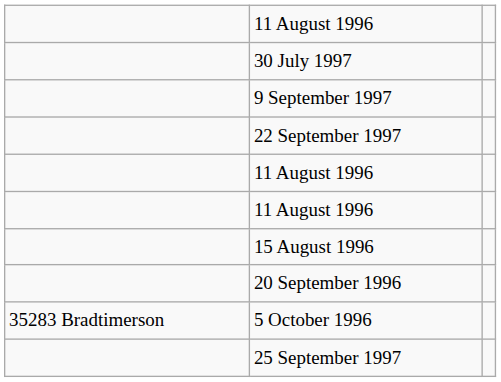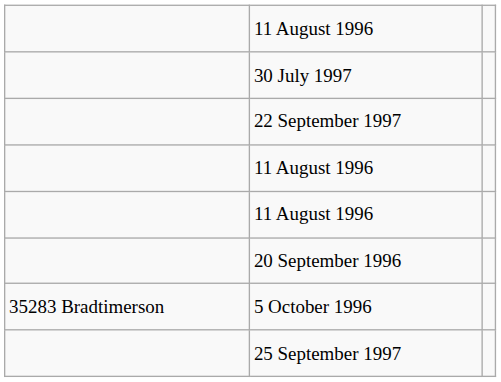- row: (127, 98)
- row: (127, 247)
